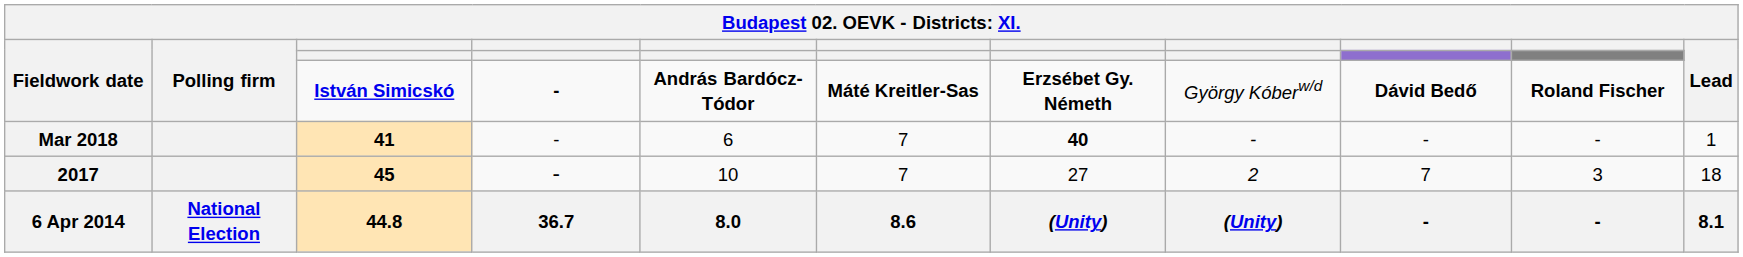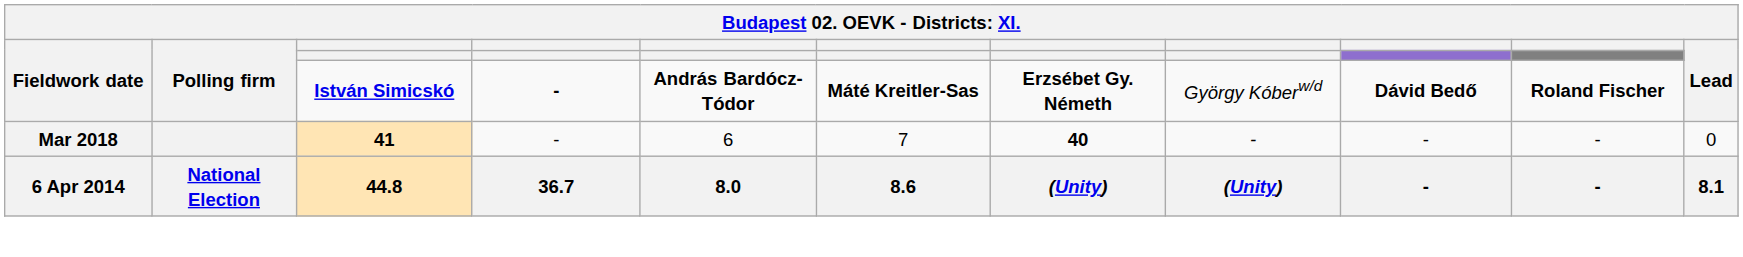(1711, 139) 1 -> (1711, 139) 0
- row: (78, 174)
